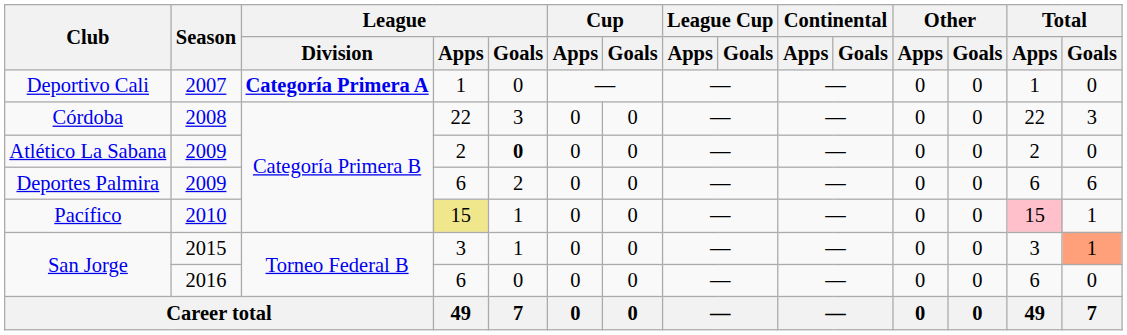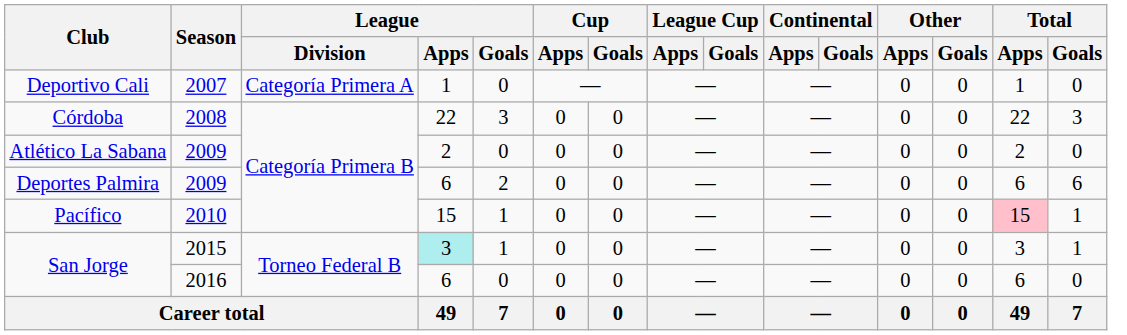(337, 85) bold -> (330, 85) normal
(518, 150) bold -> (503, 150) normal
(461, 215) khaki background -> (446, 215) no background
(461, 248) no background -> (446, 248) paleturquoise background
(1092, 248) lightsalmon background -> (1077, 248) no background
